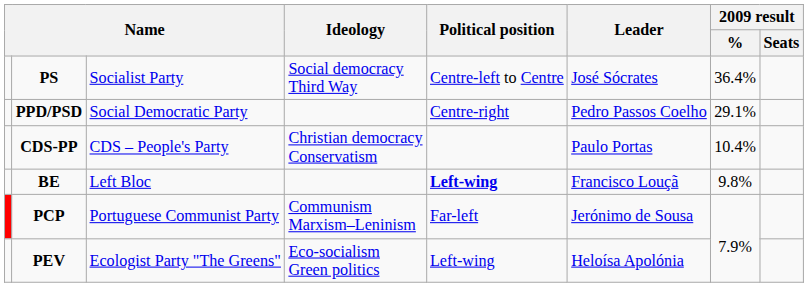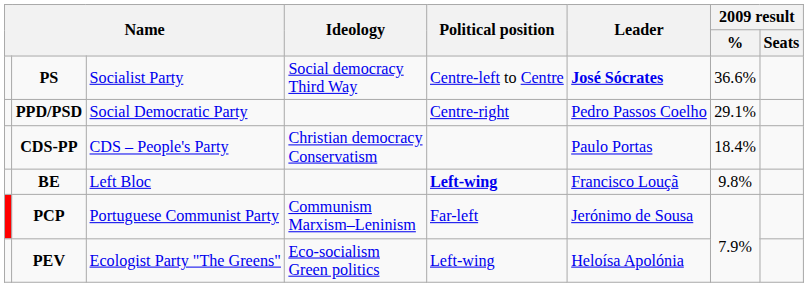(614, 77) normal -> (617, 77) bold
(735, 77) 36.4% -> (735, 77) 36.6%
(735, 147) 10.4% -> (735, 147) 18.4%
